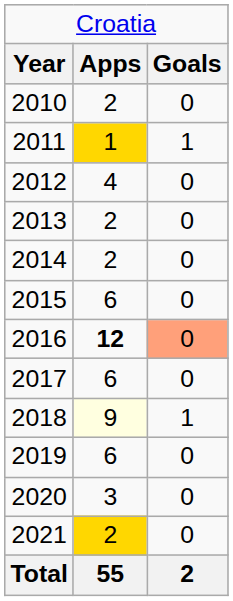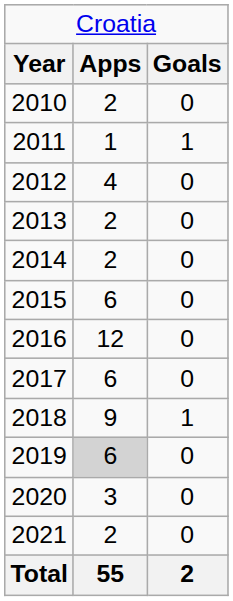(110, 142) gold background -> (110, 142) no background
(110, 338) bold -> (110, 338) normal
(187, 338) lightsalmon background -> (187, 338) no background
(110, 417) lightyellow background -> (110, 417) no background
(110, 456) no background -> (110, 456) lightgrey background
(110, 535) gold background -> (110, 535) no background
